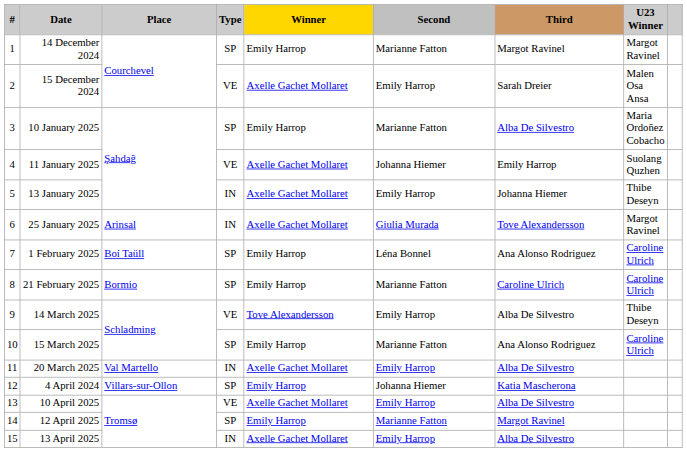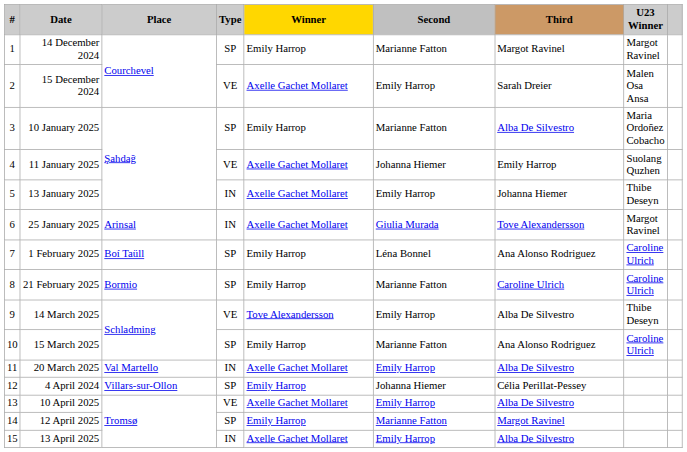(536, 385) Katia Mascherona -> (542, 385) Célia Perillat-Pessey
